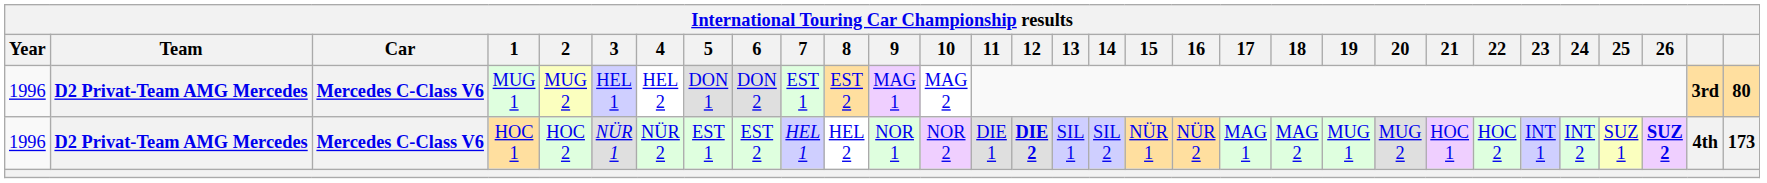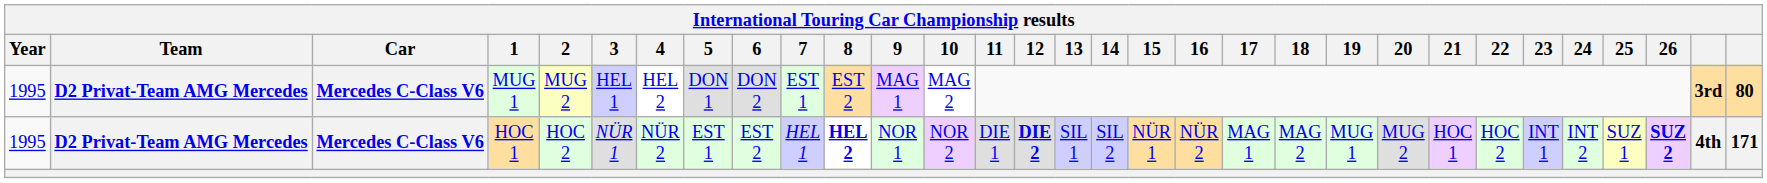(27, 90) 1996 -> (27, 90) 1995
(27, 142) 1996 -> (27, 142) 1995
(847, 142) normal -> (848, 142) bold
(1741, 142) 173 -> (1745, 142) 171
